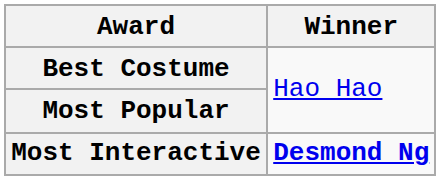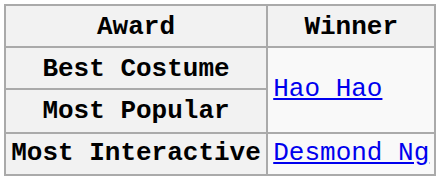(351, 153) bold -> (351, 153) normal
